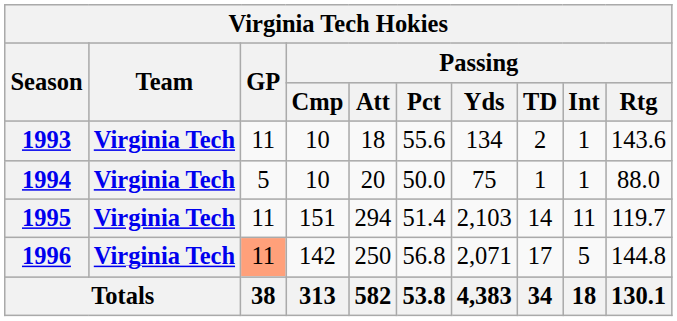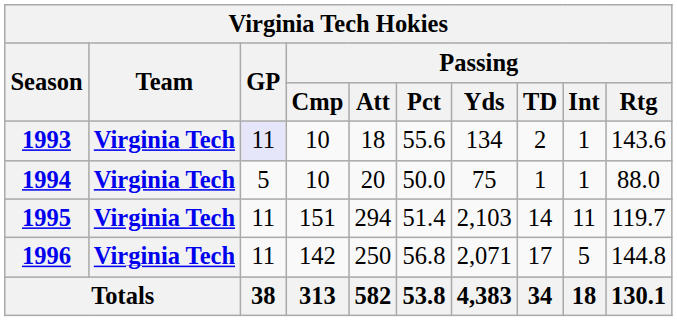(263, 140) no background -> (263, 140) lavender background
(263, 256) lightsalmon background -> (263, 256) no background
